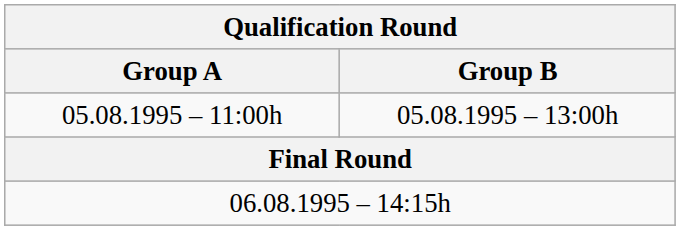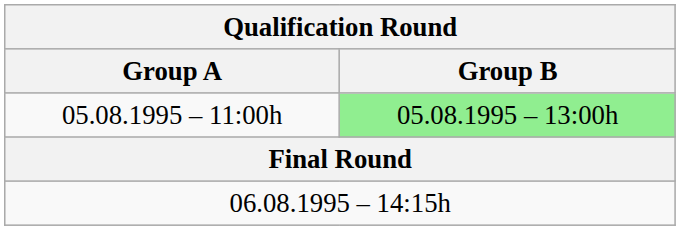(508, 114) no background -> (508, 114) lightgreen background
